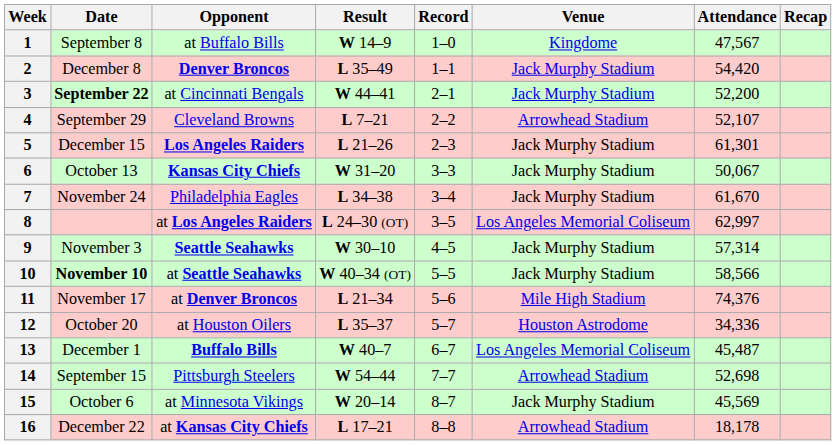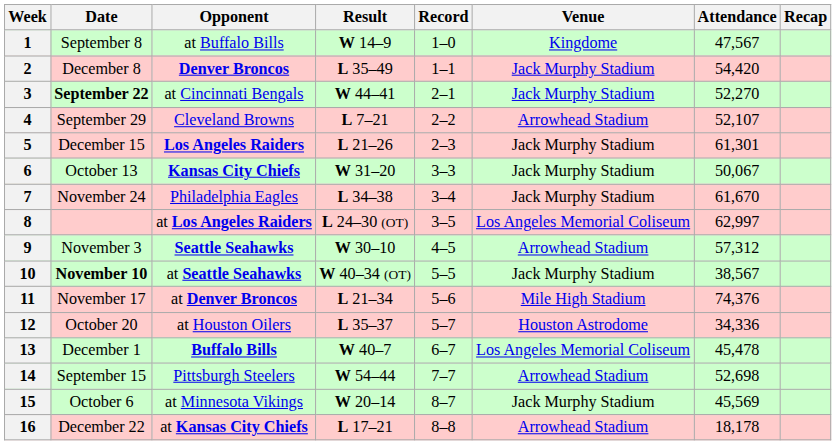(737, 94) 52,200 -> (737, 94) 52,270
(583, 247) Jack Murphy Stadium -> (583, 247) Arrowhead Stadium
(737, 247) 57,314 -> (737, 247) 57,312
(737, 273) 58,566 -> (737, 273) 38,567
(737, 350) 45,487 -> (737, 350) 45,478
